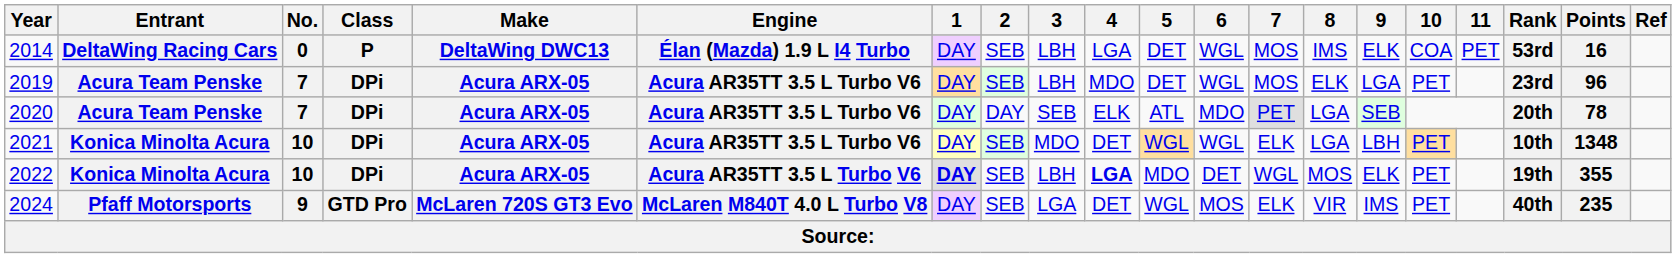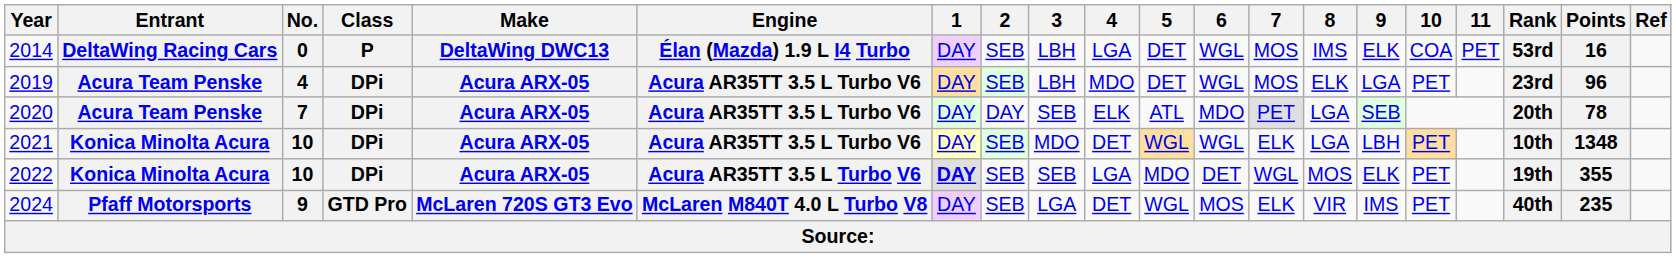(302, 81) 7 -> (302, 81) 4
(1057, 174) LBH -> (1057, 174) SEB
(1112, 174) bold -> (1112, 174) normal
